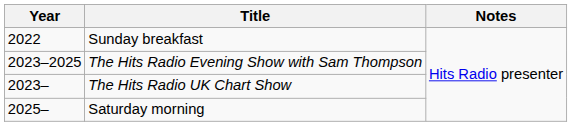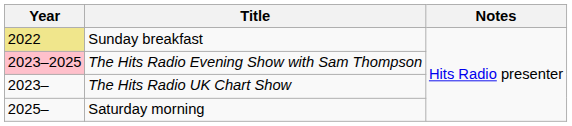(24, 39) no background -> (24, 39) khaki background
(45, 62) no background -> (45, 62) pink background
